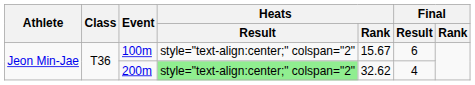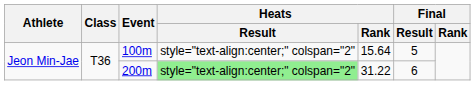(376, 52) 15.67 -> (376, 52) 15.64
(414, 52) 6 -> (414, 52) 5
(376, 71) 32.62 -> (376, 71) 31.22
(414, 71) 4 -> (414, 71) 6
